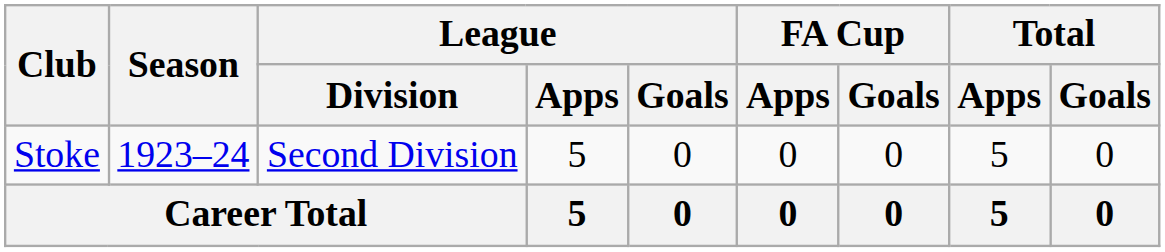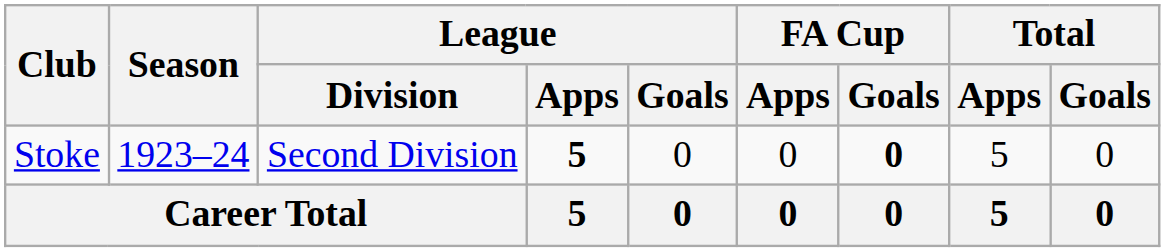(577, 154) normal -> (577, 154) bold
(894, 154) normal -> (894, 154) bold
